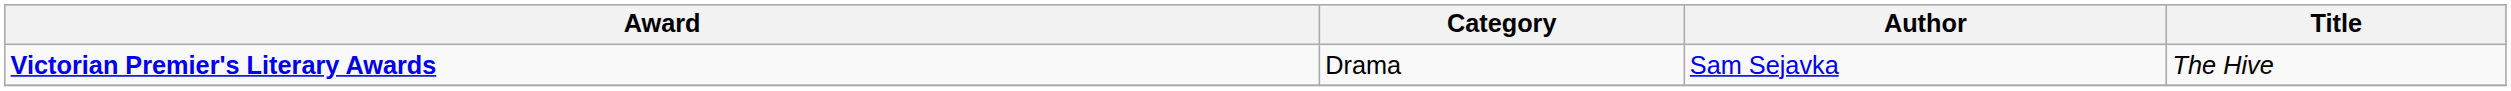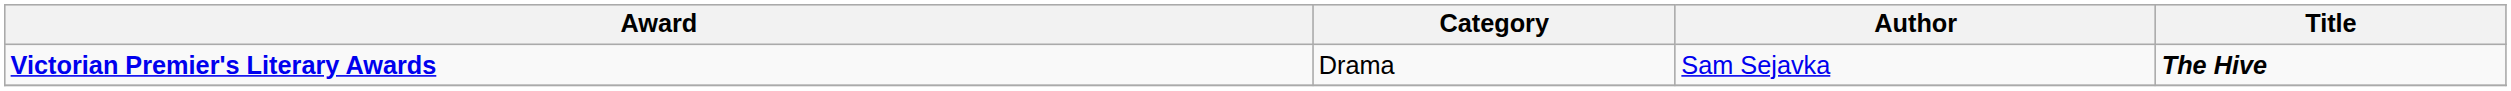(2223, 64) normal -> (2214, 64) bold
